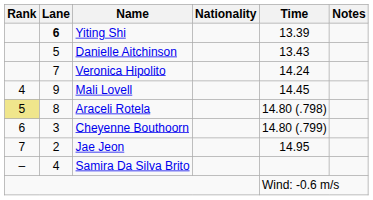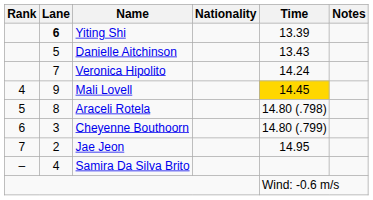(294, 90) no background -> (294, 90) gold background
(22, 109) khaki background -> (22, 109) no background
